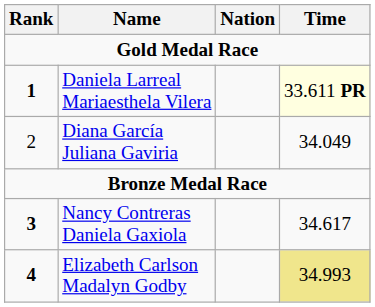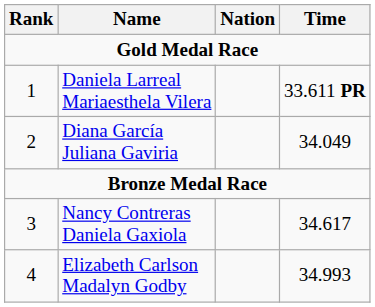(31, 90) bold -> (31, 90) normal
(325, 90) lightyellow background -> (325, 90) no background
(31, 224) bold -> (31, 224) normal
(31, 275) bold -> (31, 275) normal
(325, 275) khaki background -> (325, 275) no background
